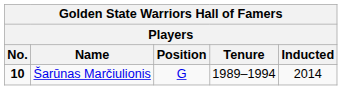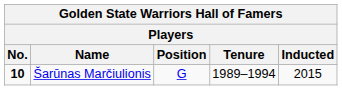(308, 74) 2014 -> (308, 74) 2015
